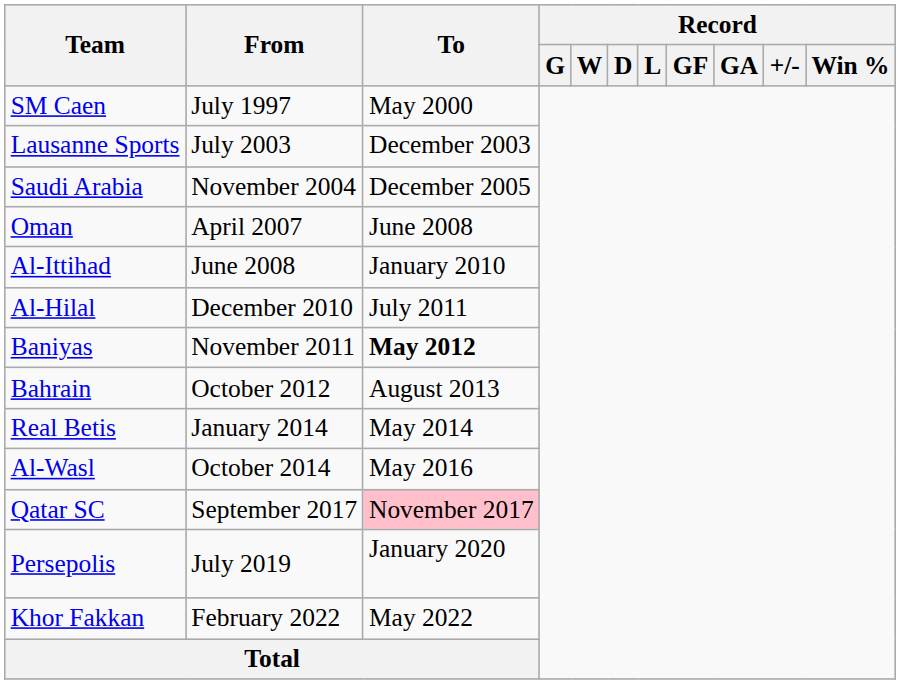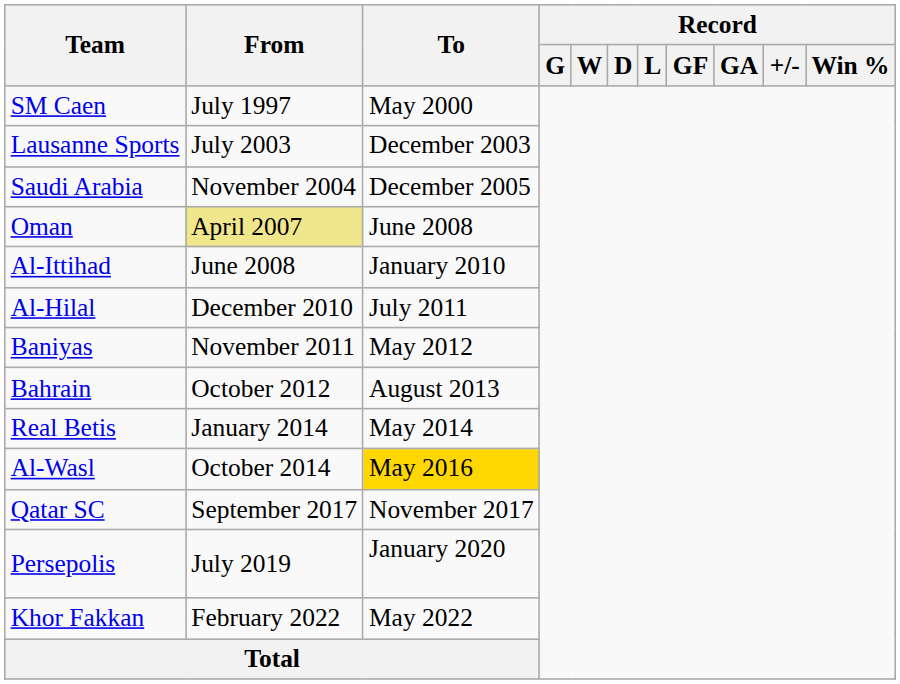(247, 226) no background -> (247, 226) khaki background
(422, 347) bold -> (421, 347) normal
(421, 468) no background -> (421, 468) gold background
(451, 508) pink background -> (451, 508) no background
